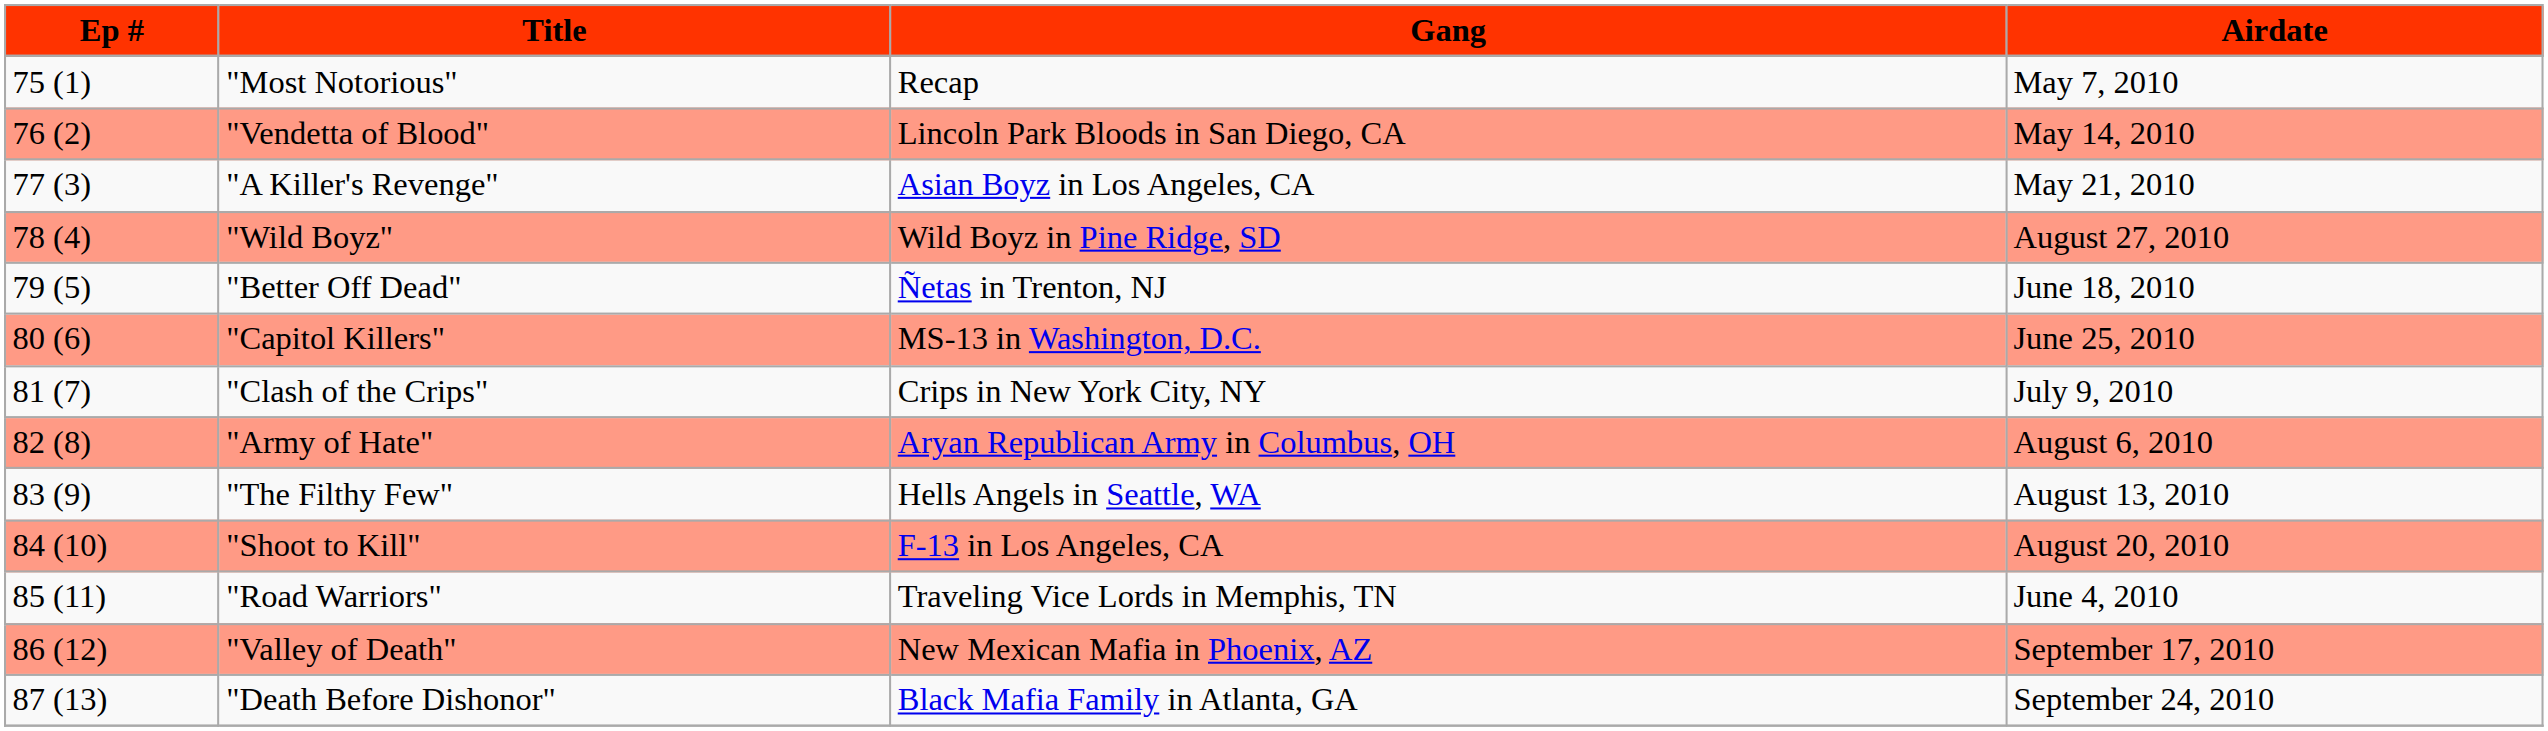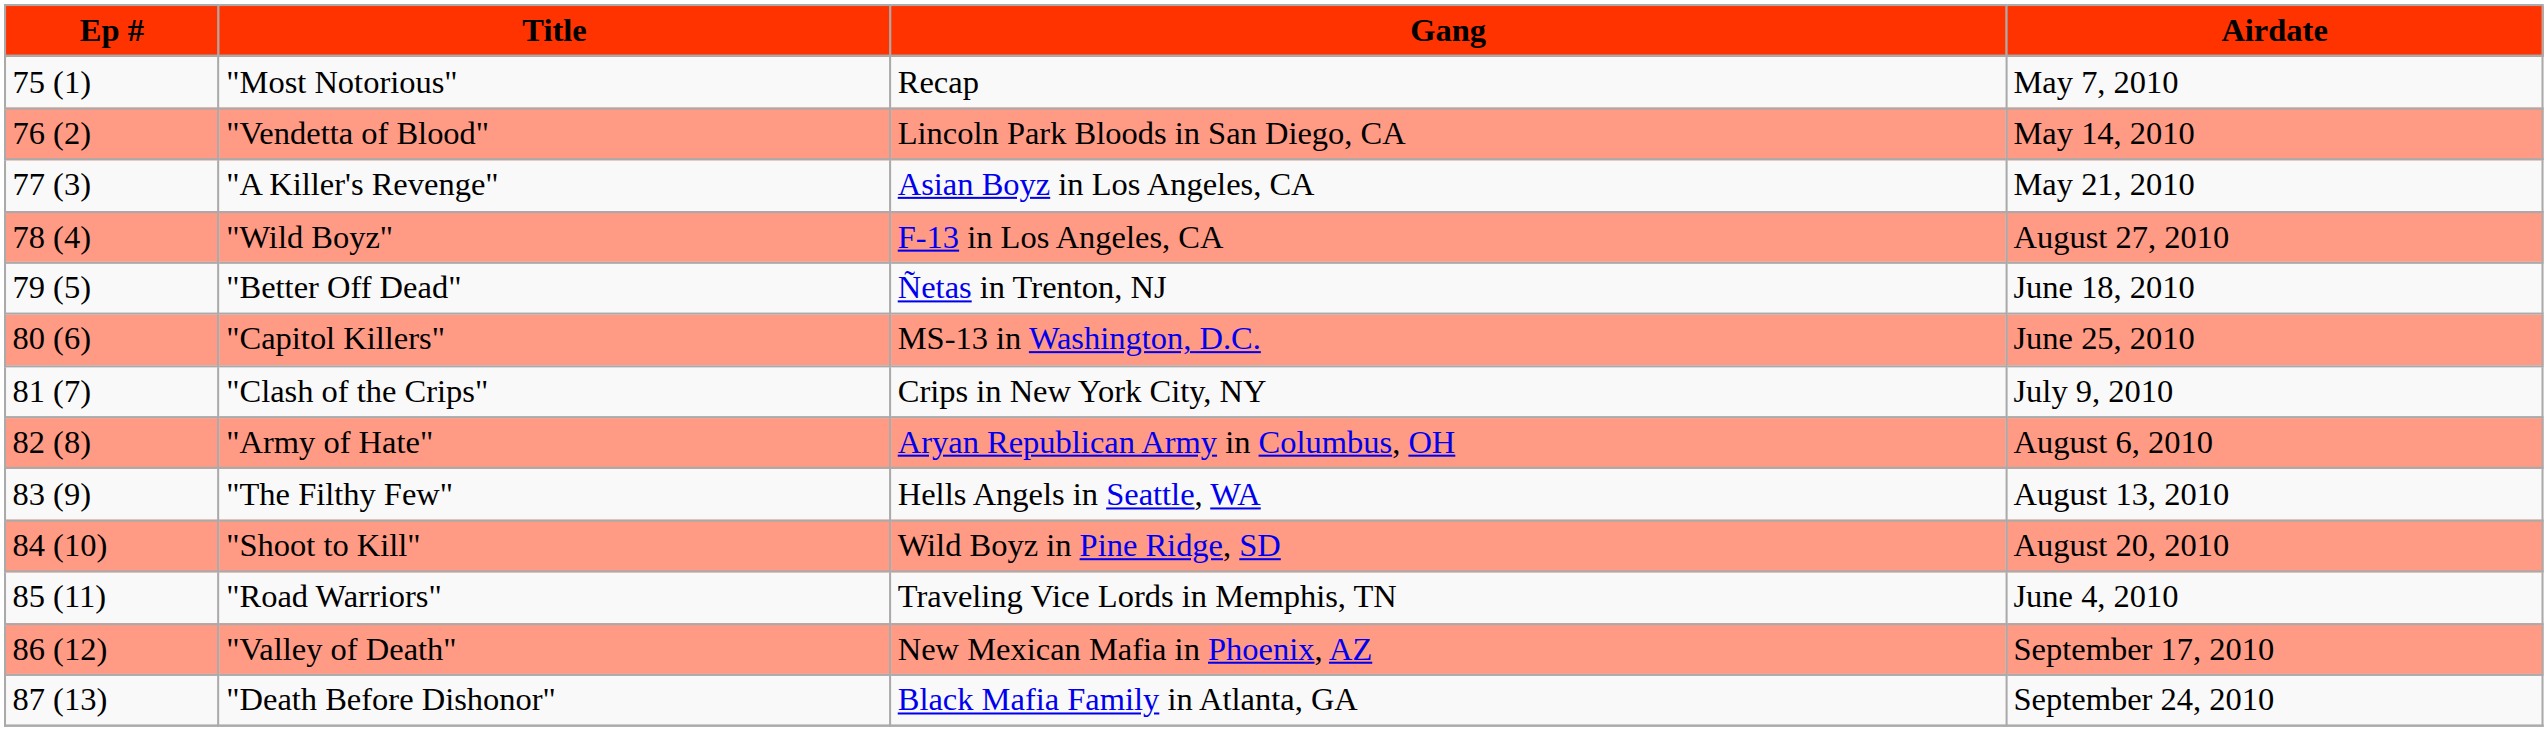(1089, 236) Wild Boyz in Pine Ridge, SD -> (1061, 236) F-13 in Los Angeles, CA
(1061, 545) F-13 in Los Angeles, CA -> (1089, 545) Wild Boyz in Pine Ridge, SD
